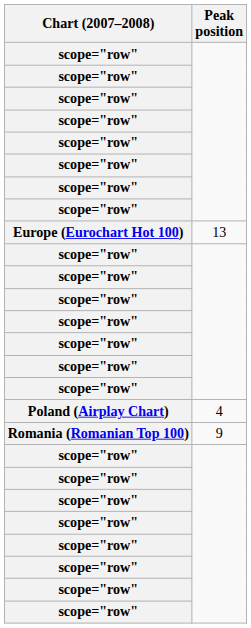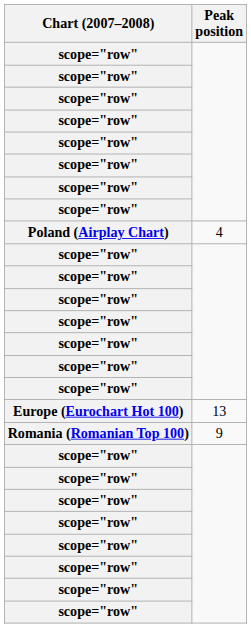rows swapped: (98, 232) <-> (98, 411)
